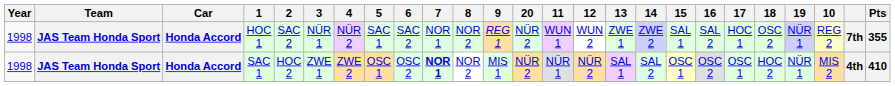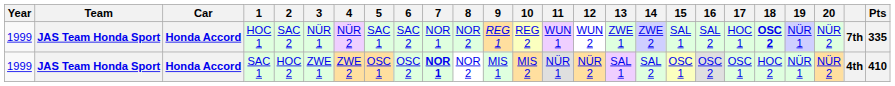columns swapped: (829, 13) <-> (527, 13)
(19, 37) 1998 -> (19, 37) 1999
(770, 37) normal -> (770, 37) bold
(878, 37) 355 -> (878, 37) 335
(19, 66) 1998 -> (19, 66) 1999
